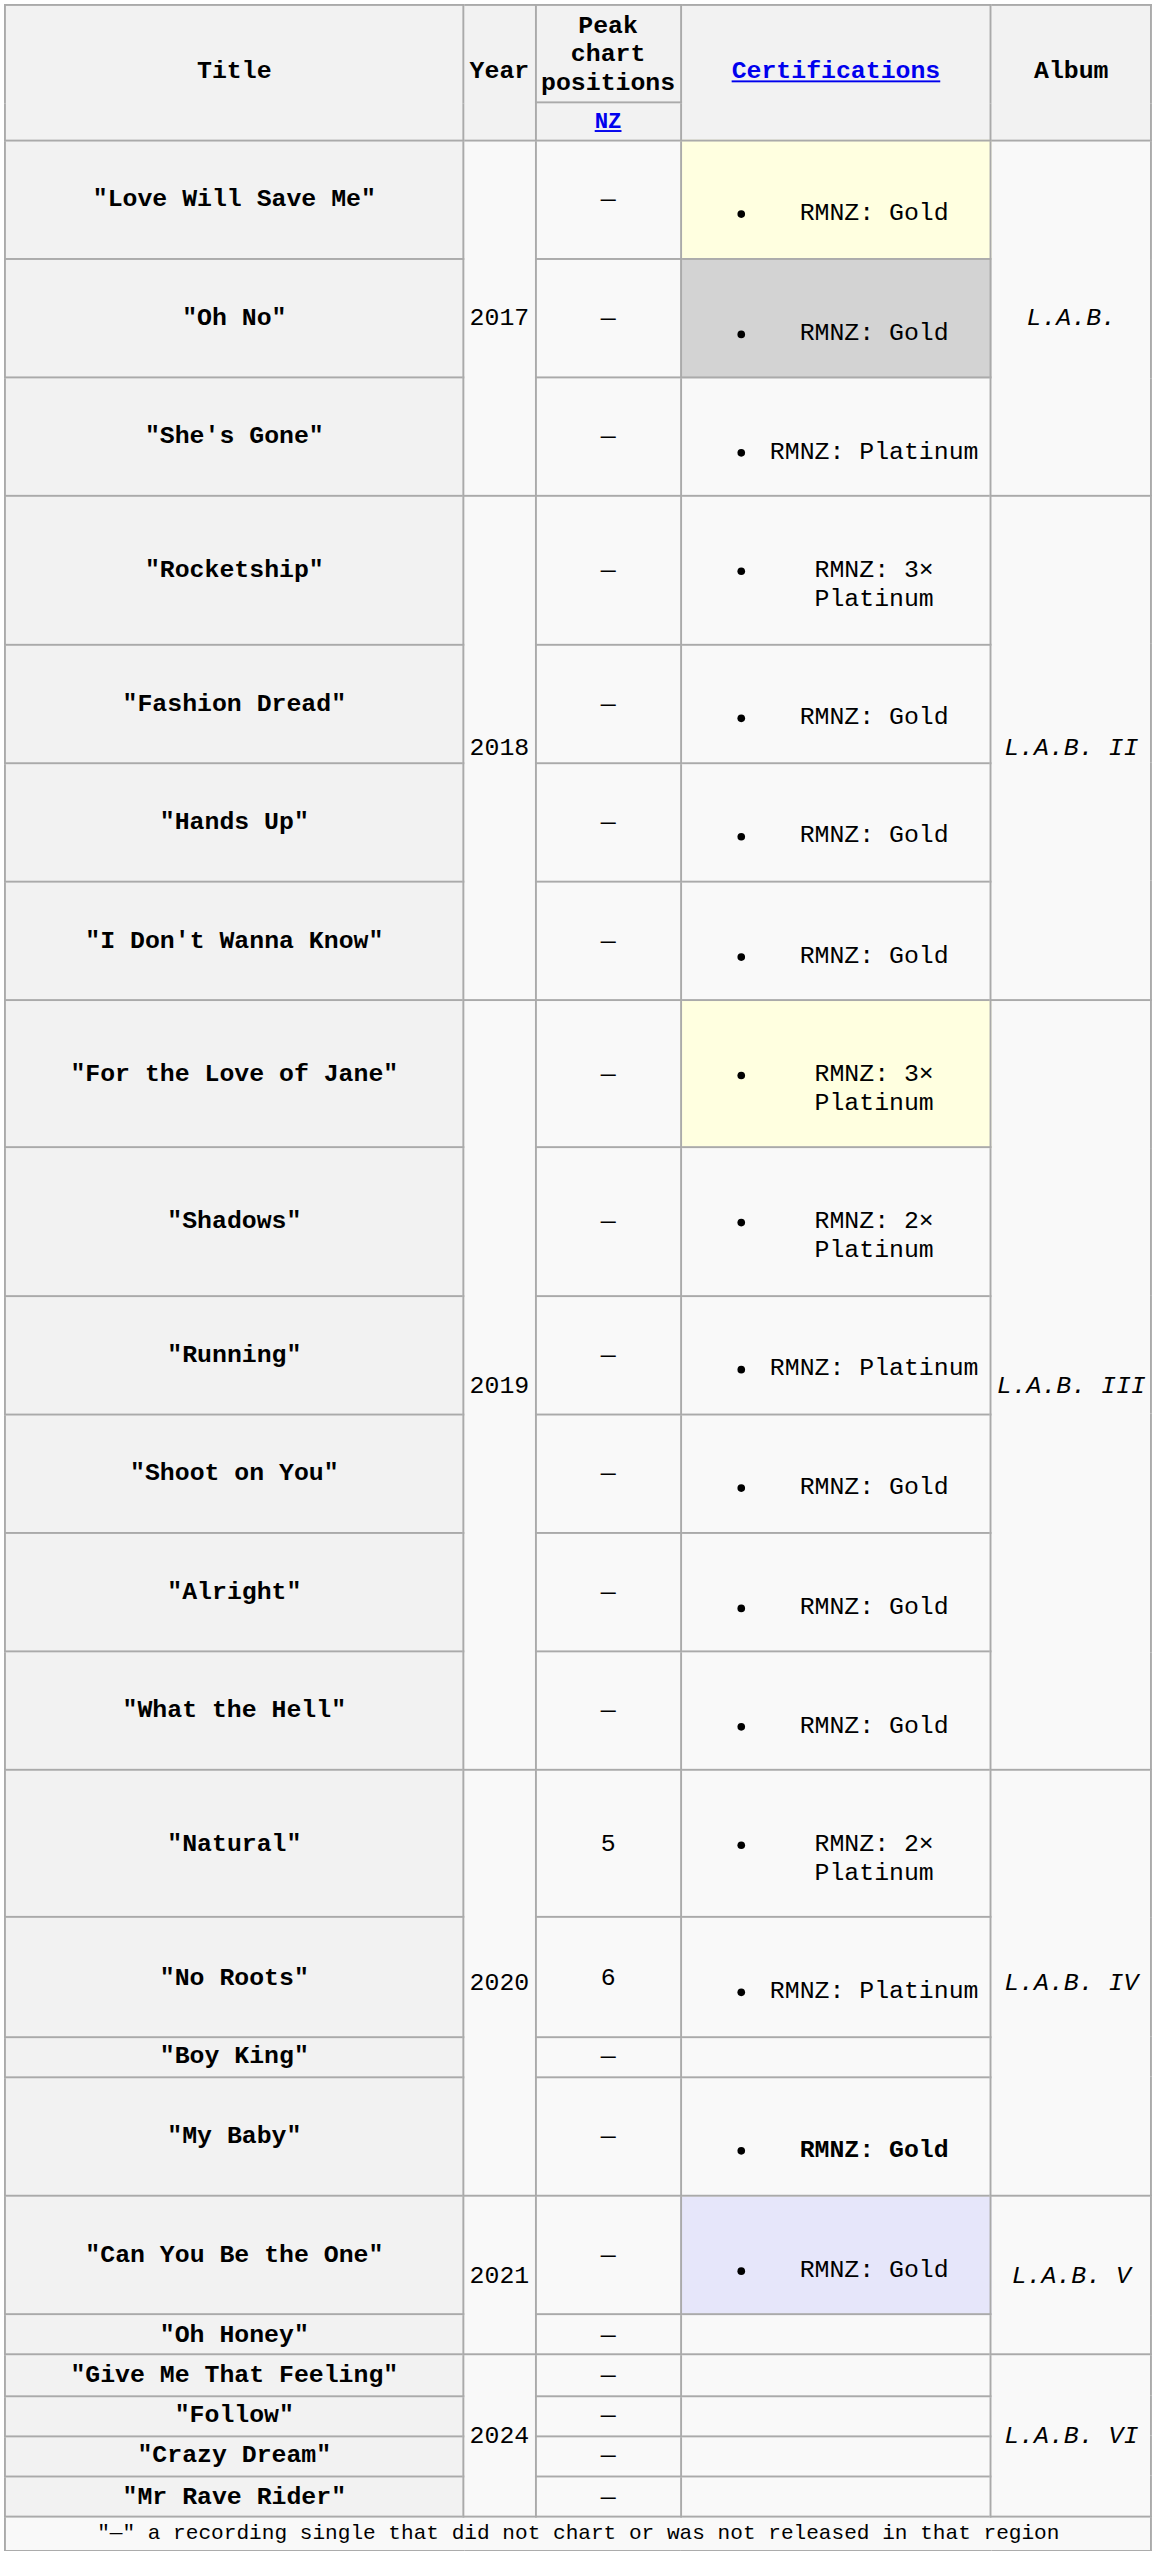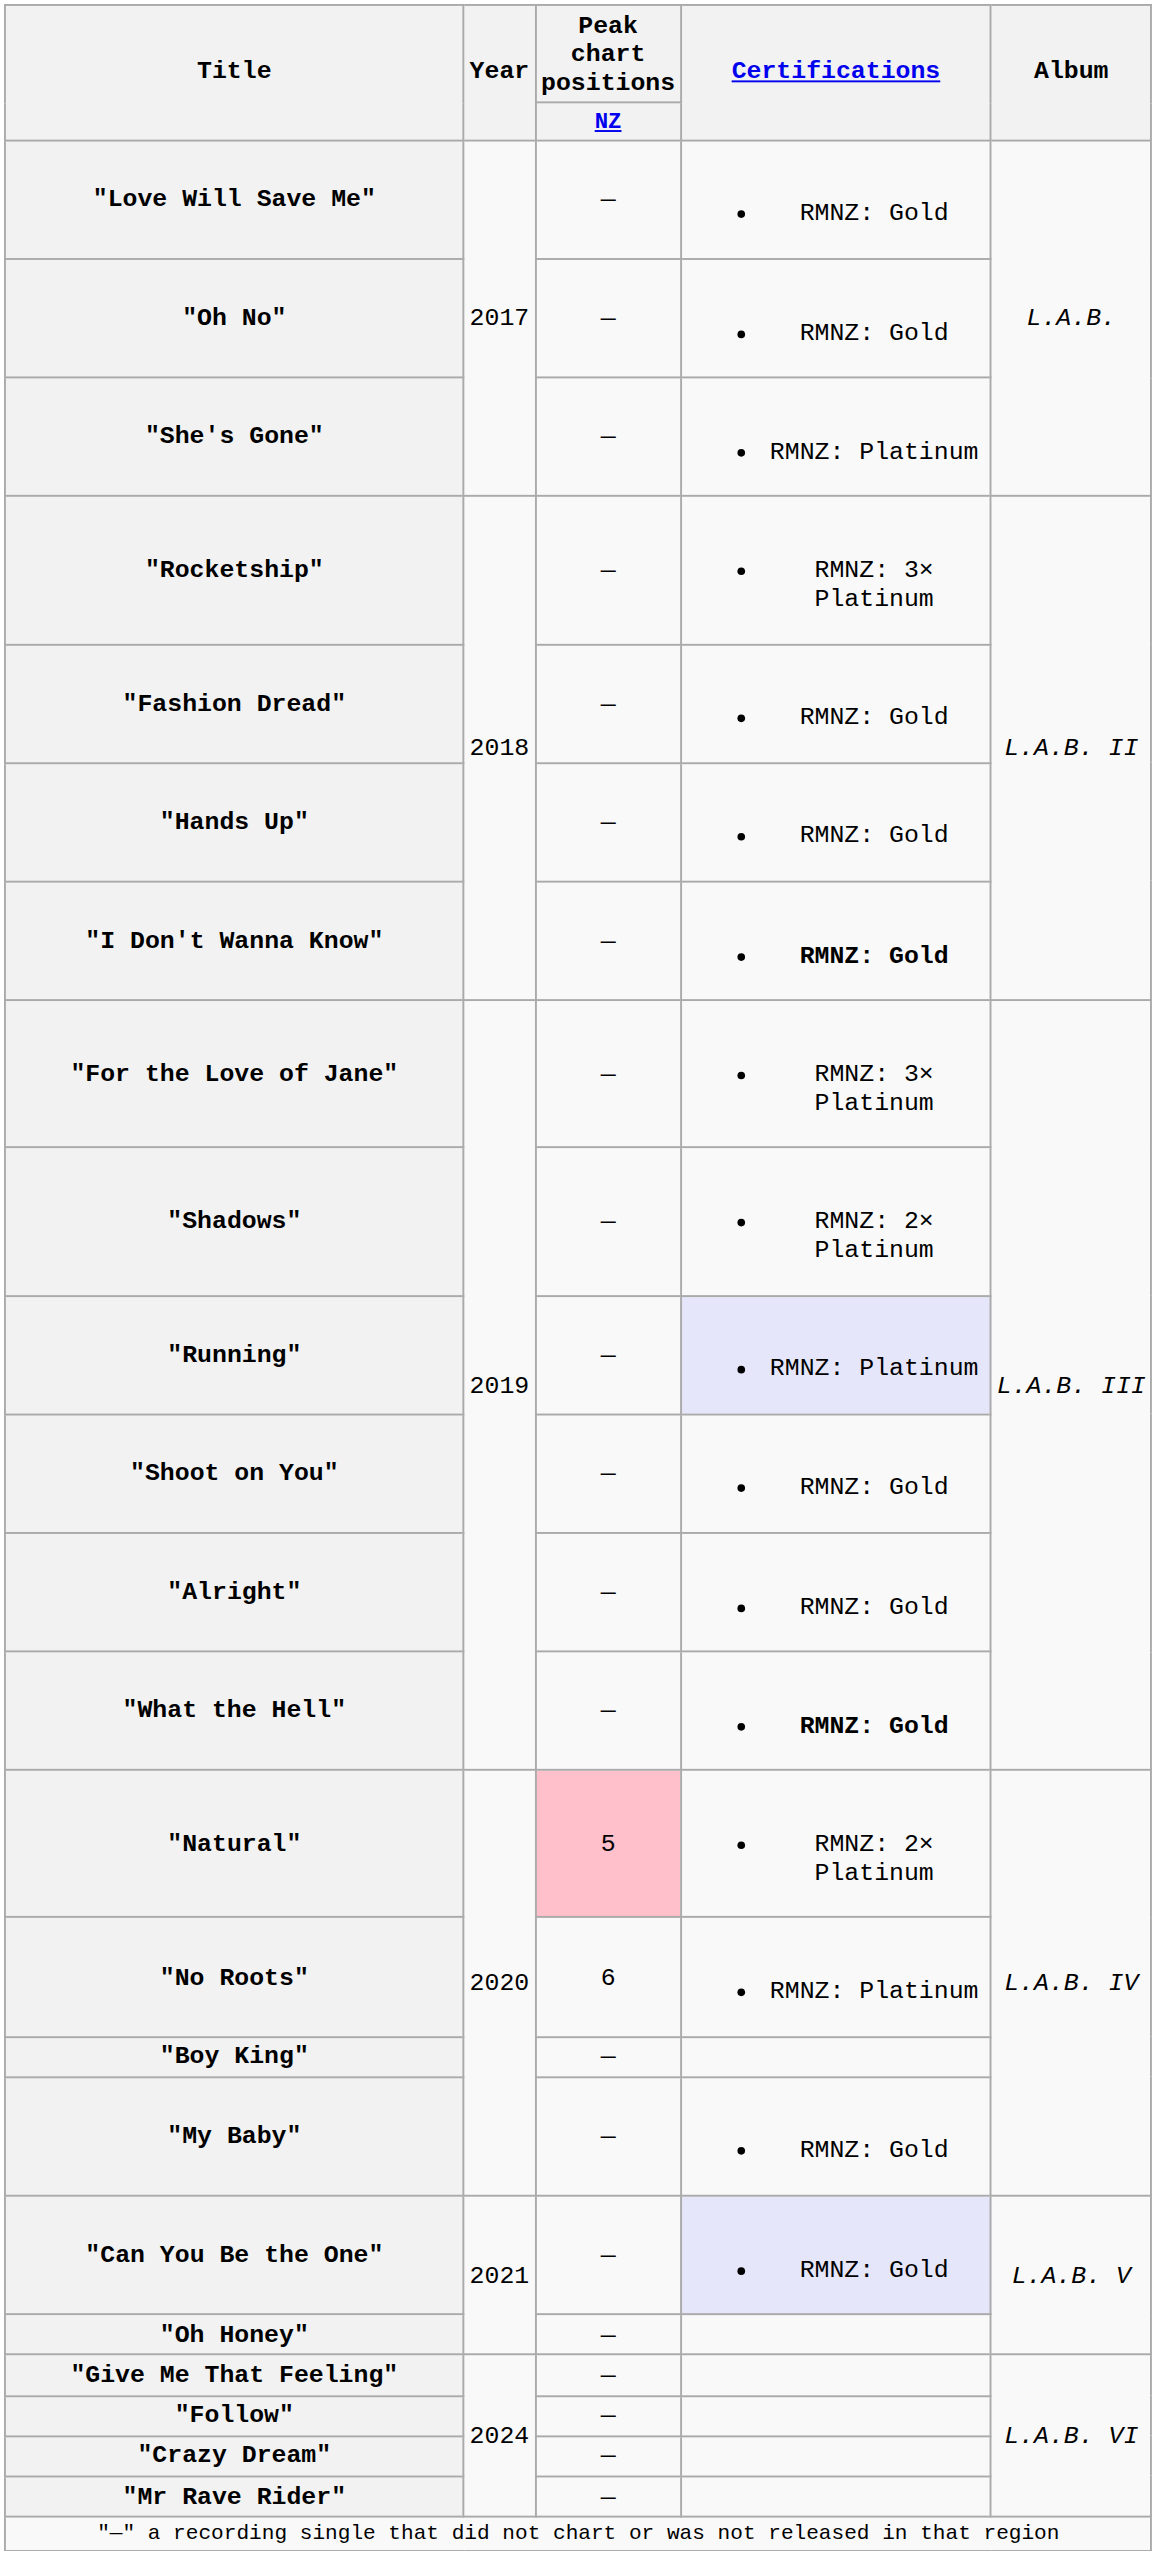(836, 214) lightyellow background -> (836, 214) no background
(836, 333) lightgrey background -> (836, 333) no background
(836, 955) normal -> (836, 955) bold
(836, 1088) lightyellow background -> (836, 1088) no background
(836, 1369) no background -> (836, 1369) lavender background
(836, 1725) normal -> (836, 1725) bold
(608, 1844) no background -> (608, 1844) pink background
(836, 2151) bold -> (836, 2151) normal
